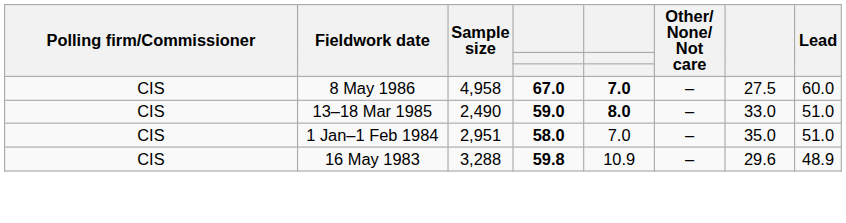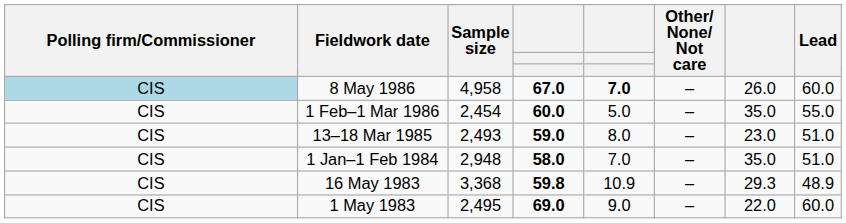(151, 88) no background -> (151, 88) lightblue background
(760, 88) 27.5 -> (760, 88) 26.0
+ row: (372, 112)
(480, 112) 2,490 -> (480, 136) 2,493
(619, 112) bold -> (619, 136) normal
(760, 112) 33.0 -> (760, 136) 23.0
(480, 136) 2,951 -> (480, 159) 2,948
(480, 159) 3,288 -> (480, 183) 3,368
(760, 159) 29.6 -> (760, 183) 29.3
+ row: (372, 207)
